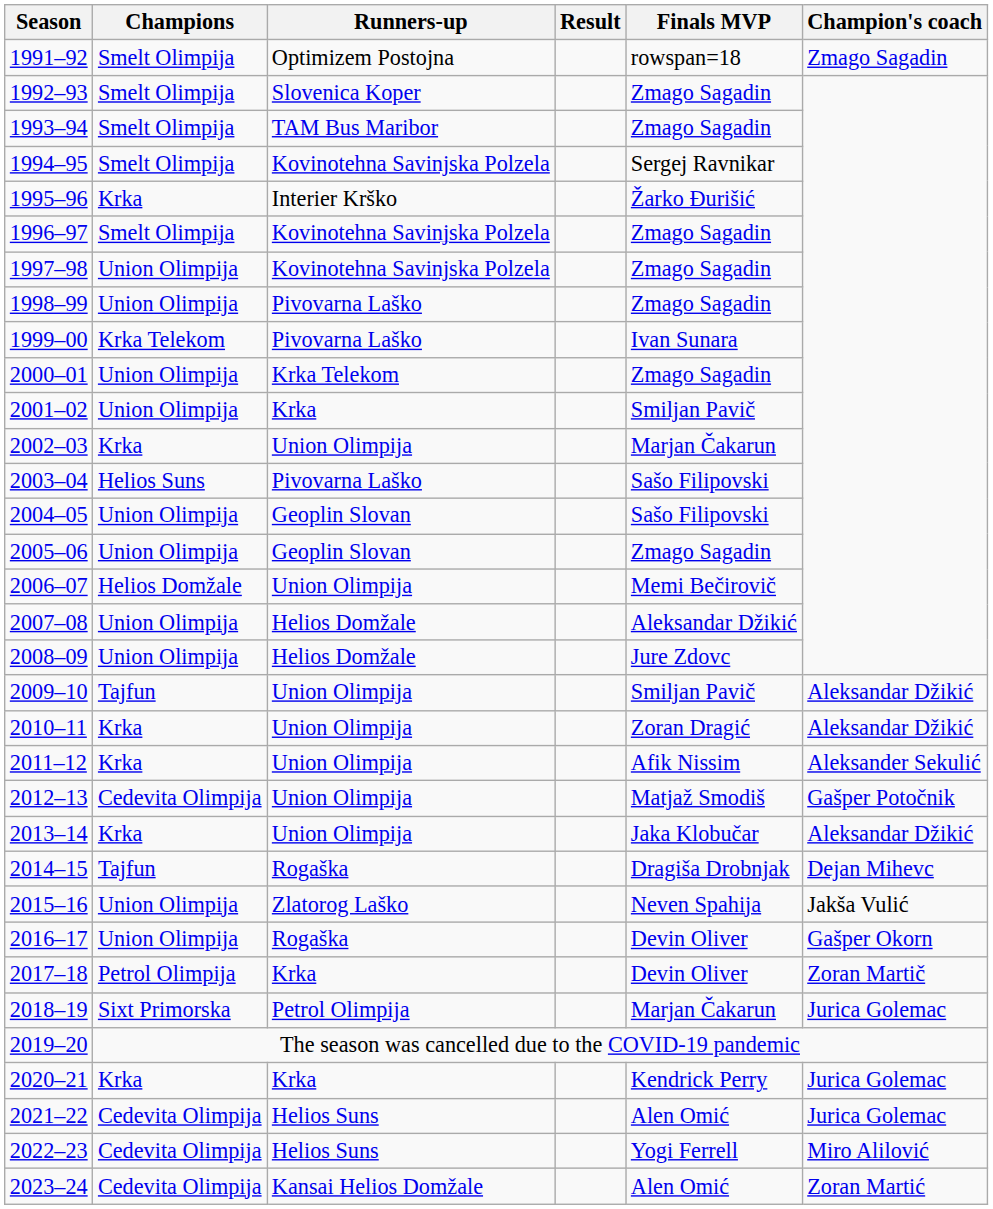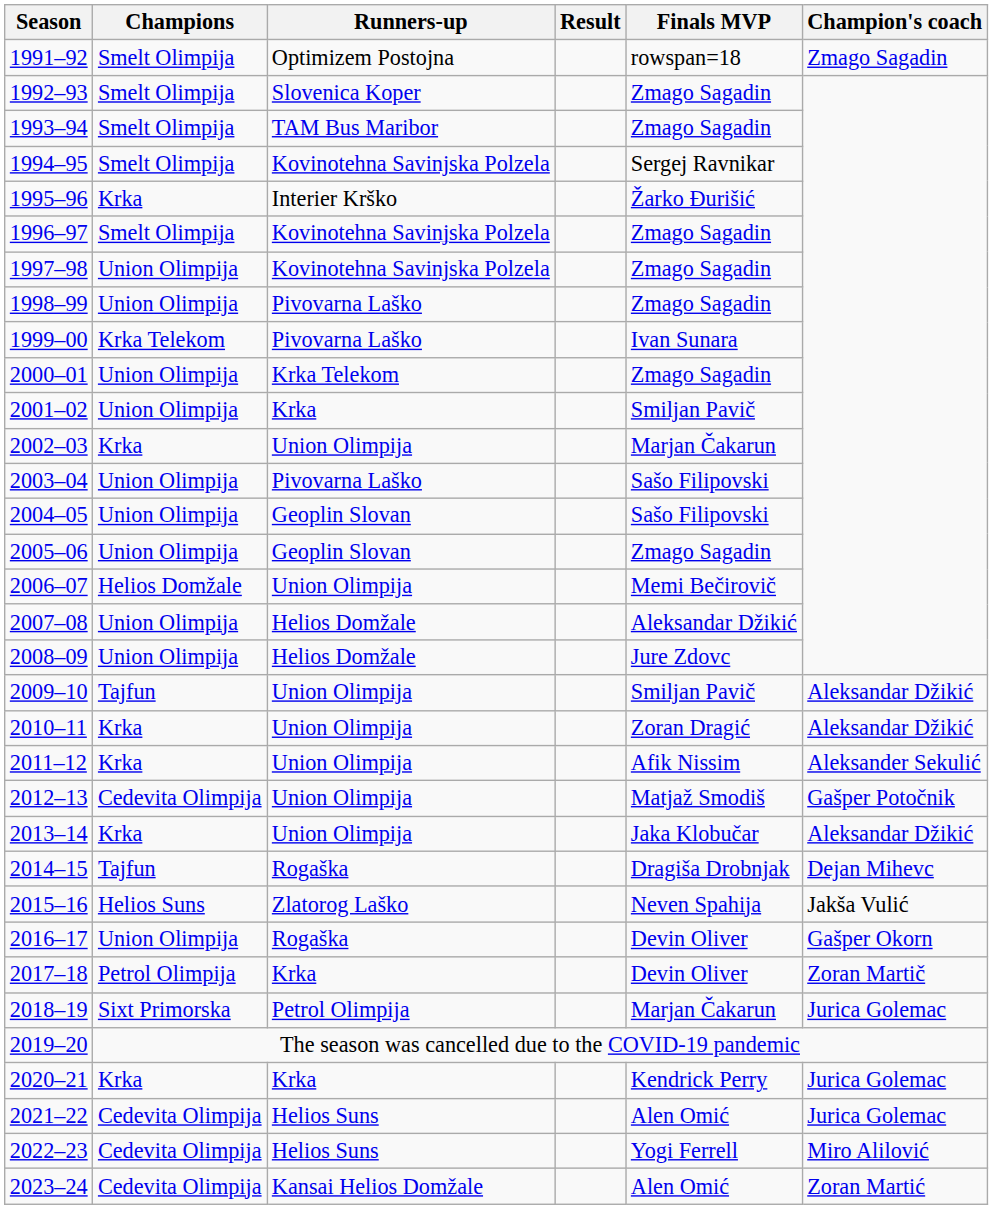(151, 480) Helios Suns -> (168, 480) Union Olimpija
(168, 903) Union Olimpija -> (151, 903) Helios Suns
